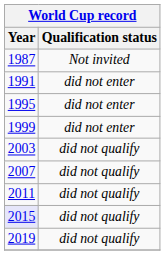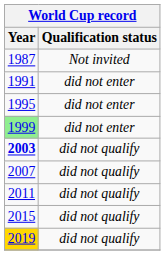(22, 127) no background -> (22, 127) lightgreen background
(22, 149) normal -> (22, 149) bold
(22, 216) lavender background -> (22, 216) no background
(22, 238) no background -> (22, 238) gold background
